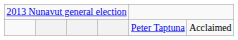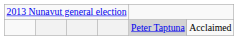(158, 27) no background -> (158, 27) lightgrey background
